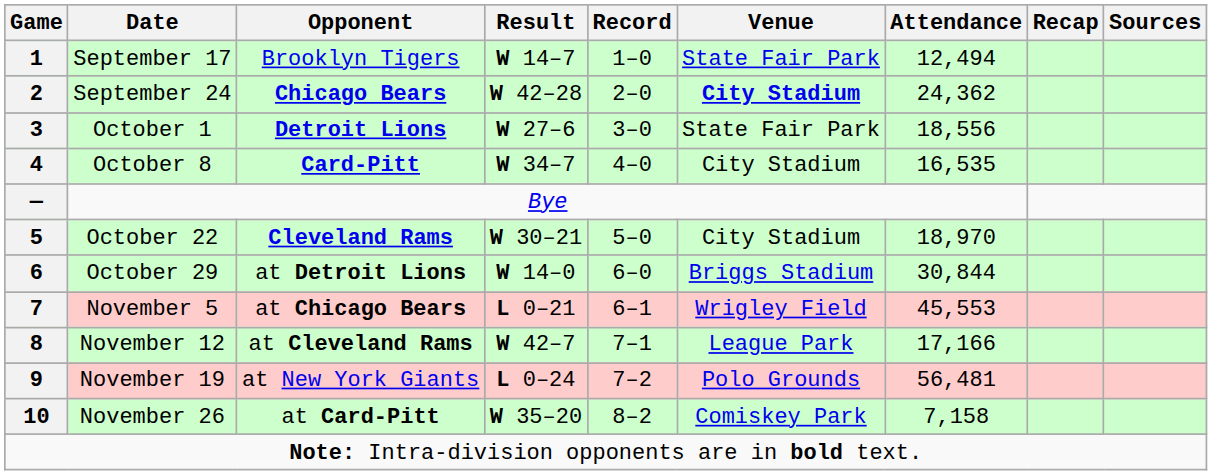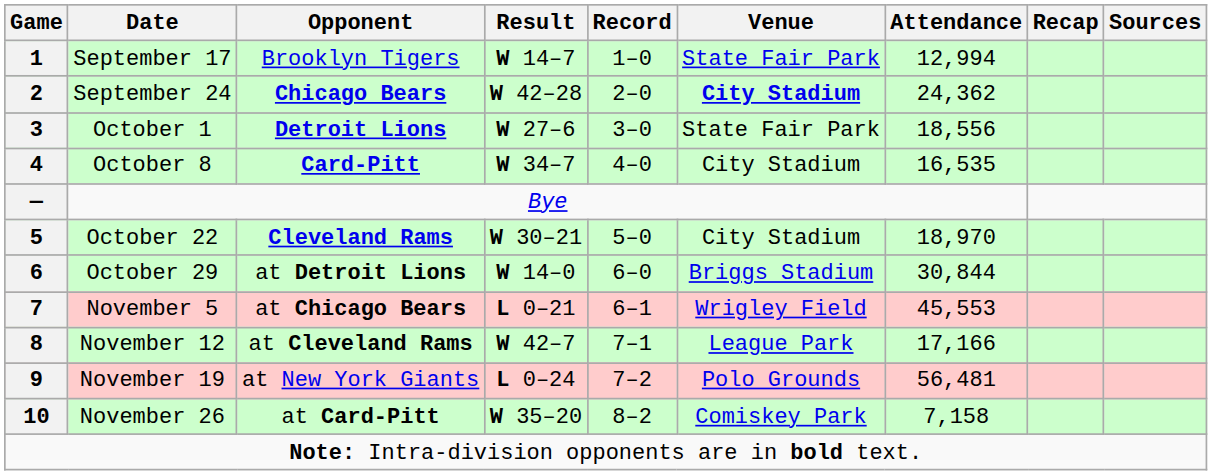(956, 59) 12,494 -> (956, 59) 12,994
